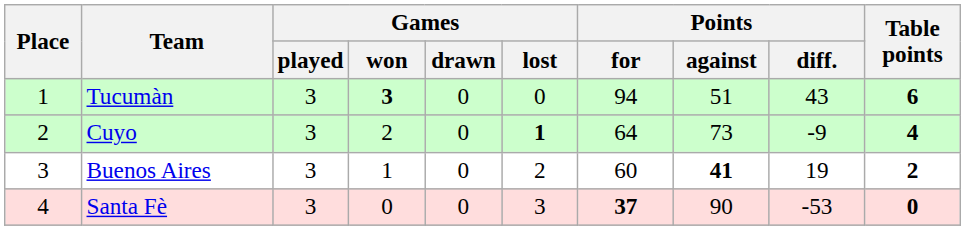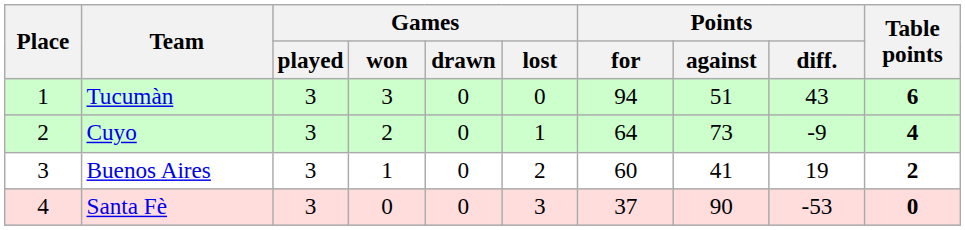(387, 96) bold -> (387, 96) normal
(540, 133) bold -> (540, 133) normal
(721, 170) bold -> (721, 170) normal
(626, 206) bold -> (626, 206) normal
